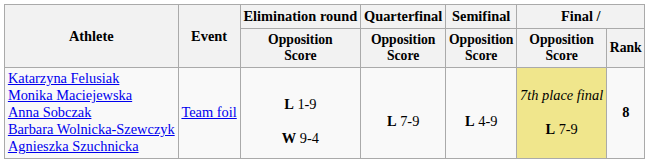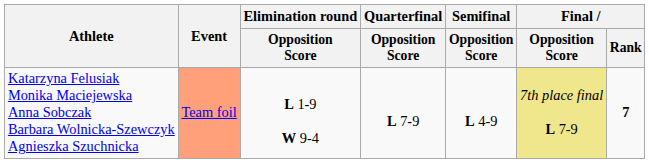(209, 112) no background -> (209, 112) lightsalmon background
(626, 112) 8 -> (626, 112) 7
